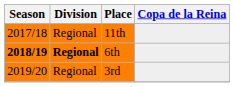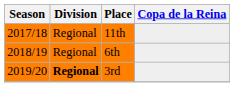(27, 52) bold -> (27, 52) normal
(76, 52) bold -> (75, 52) normal
(75, 71) normal -> (76, 71) bold
